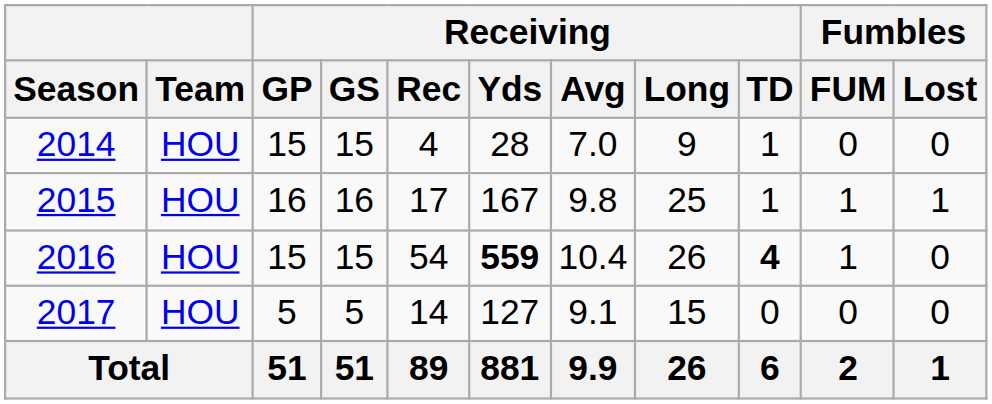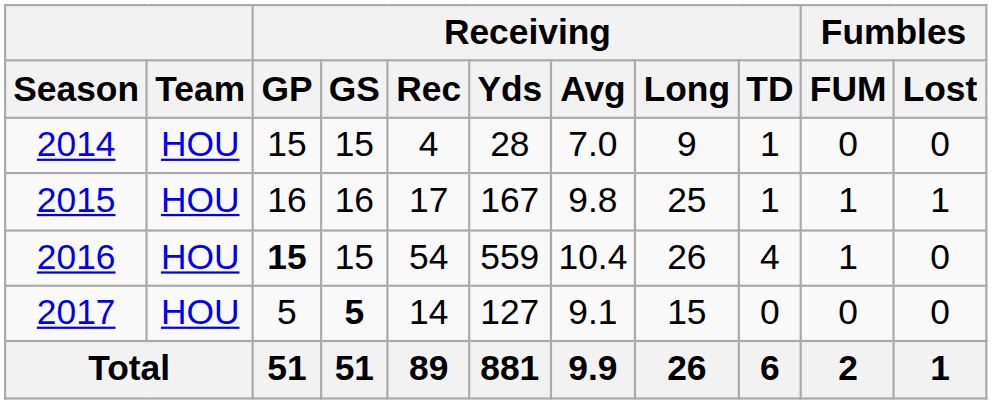(287, 256) normal -> (287, 256) bold
(510, 256) bold -> (510, 256) normal
(770, 256) bold -> (770, 256) normal
(354, 312) normal -> (354, 312) bold
